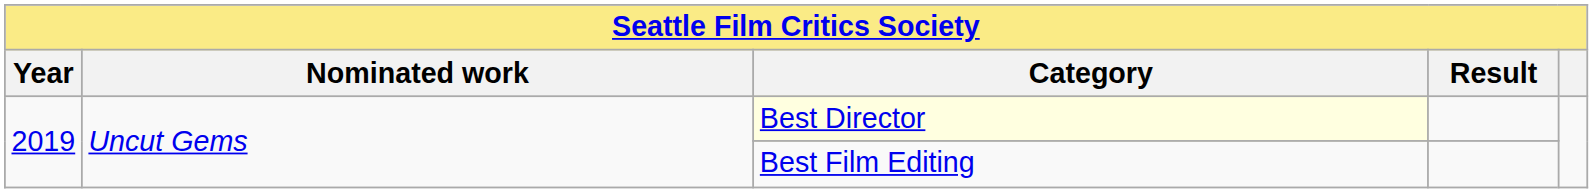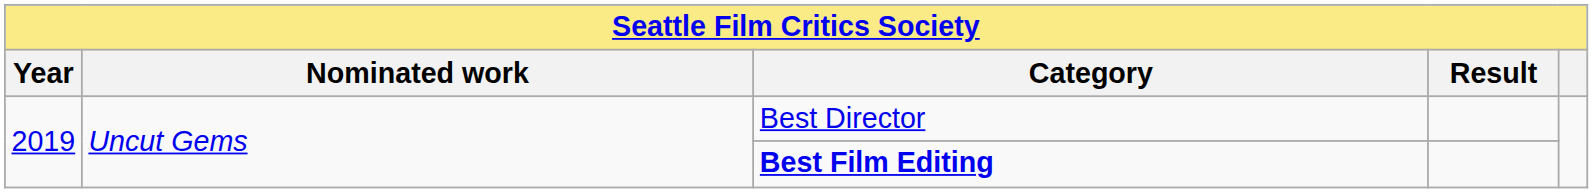(843, 118) lightyellow background -> (843, 118) no background
(867, 163) normal -> (877, 163) bold
